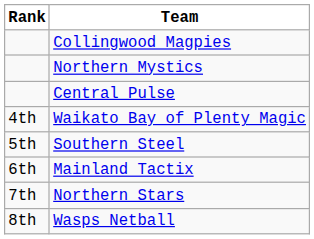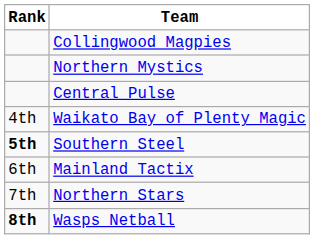(22, 144) normal -> (22, 144) bold
(22, 221) normal -> (22, 221) bold
